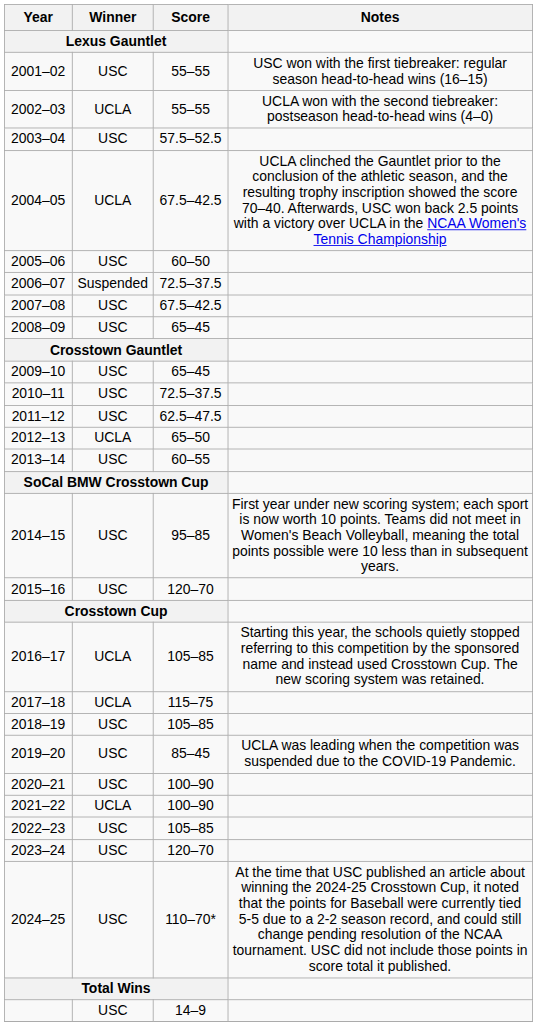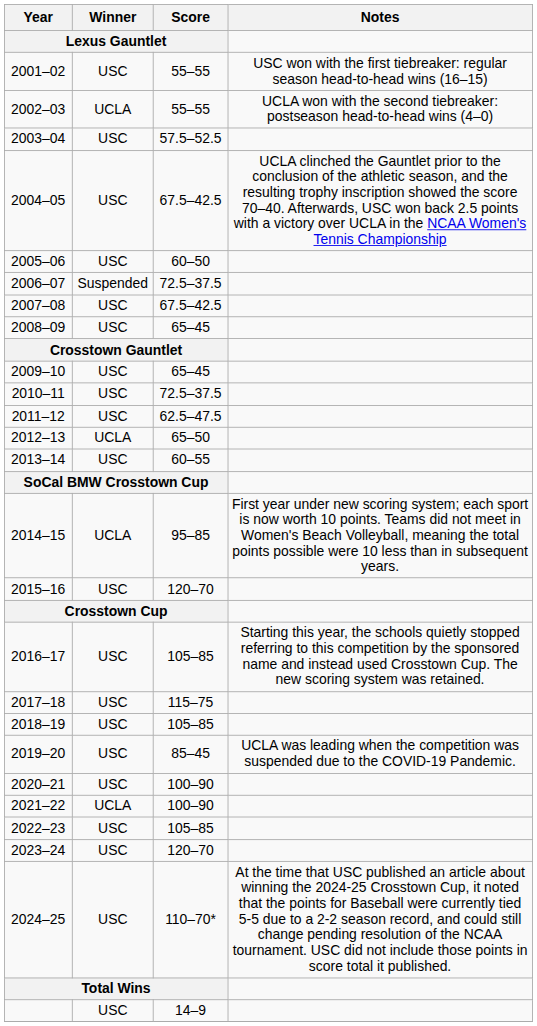(113, 200) UCLA -> (113, 200) USC
(113, 535) USC -> (113, 535) UCLA
(113, 656) UCLA -> (113, 656) USC
(113, 702) UCLA -> (113, 702) USC
